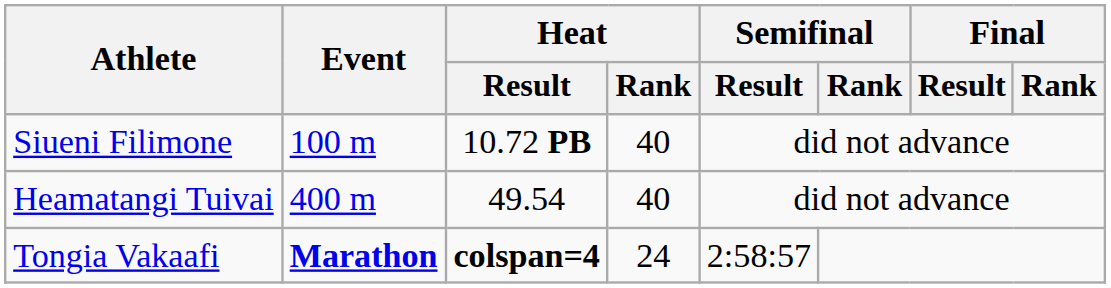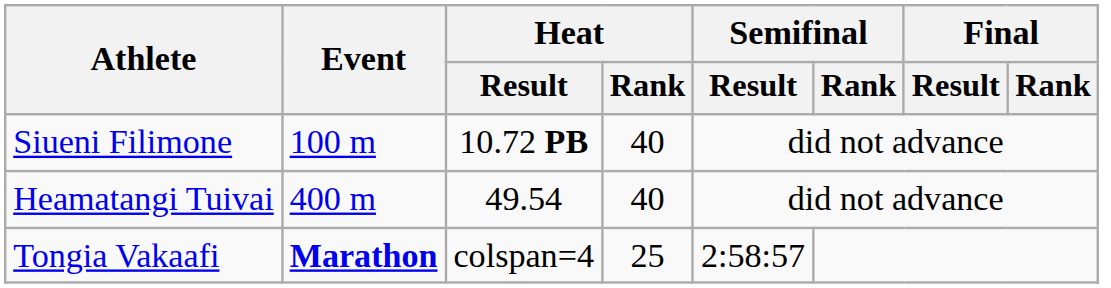(527, 255) bold -> (524, 255) normal
(653, 255) 24 -> (647, 255) 25
